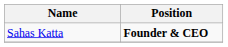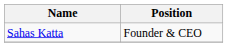(166, 32) bold -> (163, 32) normal
